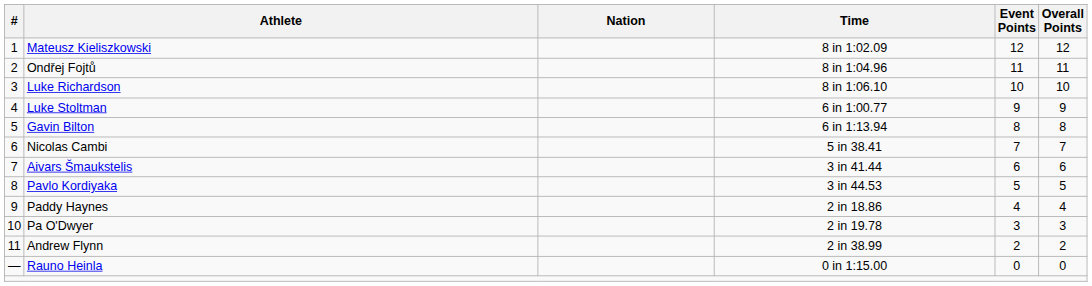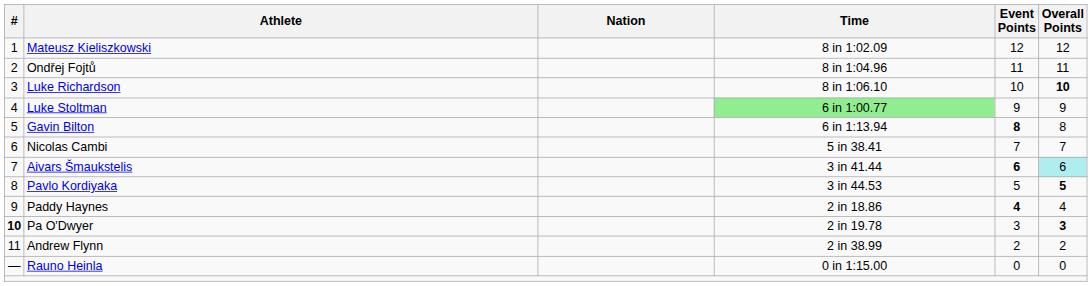(1063, 87) normal -> (1063, 87) bold
(855, 107) no background -> (855, 107) lightgreen background
(1017, 127) normal -> (1017, 127) bold
(1017, 166) normal -> (1017, 166) bold
(1063, 166) no background -> (1063, 166) paleturquoise background
(1063, 186) normal -> (1063, 186) bold
(1017, 206) normal -> (1017, 206) bold
(14, 226) normal -> (14, 226) bold
(1063, 226) normal -> (1063, 226) bold
